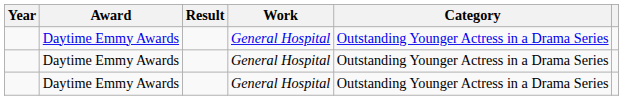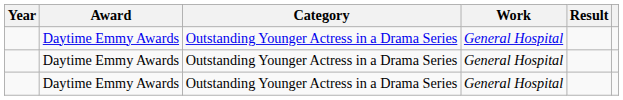columns swapped: (473, 15) <-> (205, 15)
